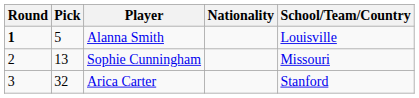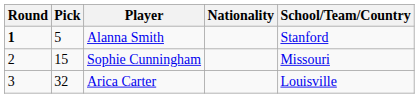(309, 37) Louisville -> (304, 37) Stanford
(61, 59) 13 -> (61, 59) 15
(304, 81) Stanford -> (309, 81) Louisville
